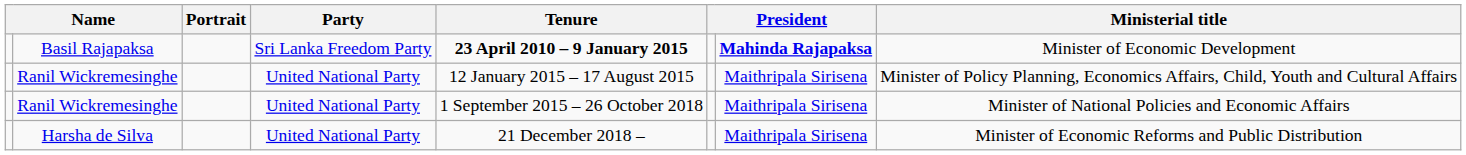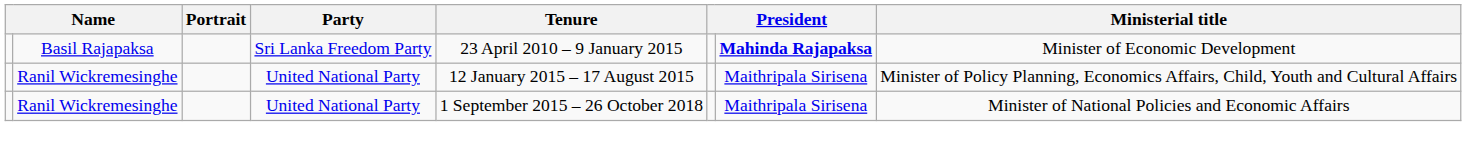(571, 48) bold -> (571, 48) normal
- row: (97, 135)
